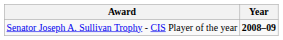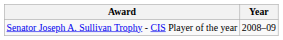(259, 27) bold -> (259, 27) normal
